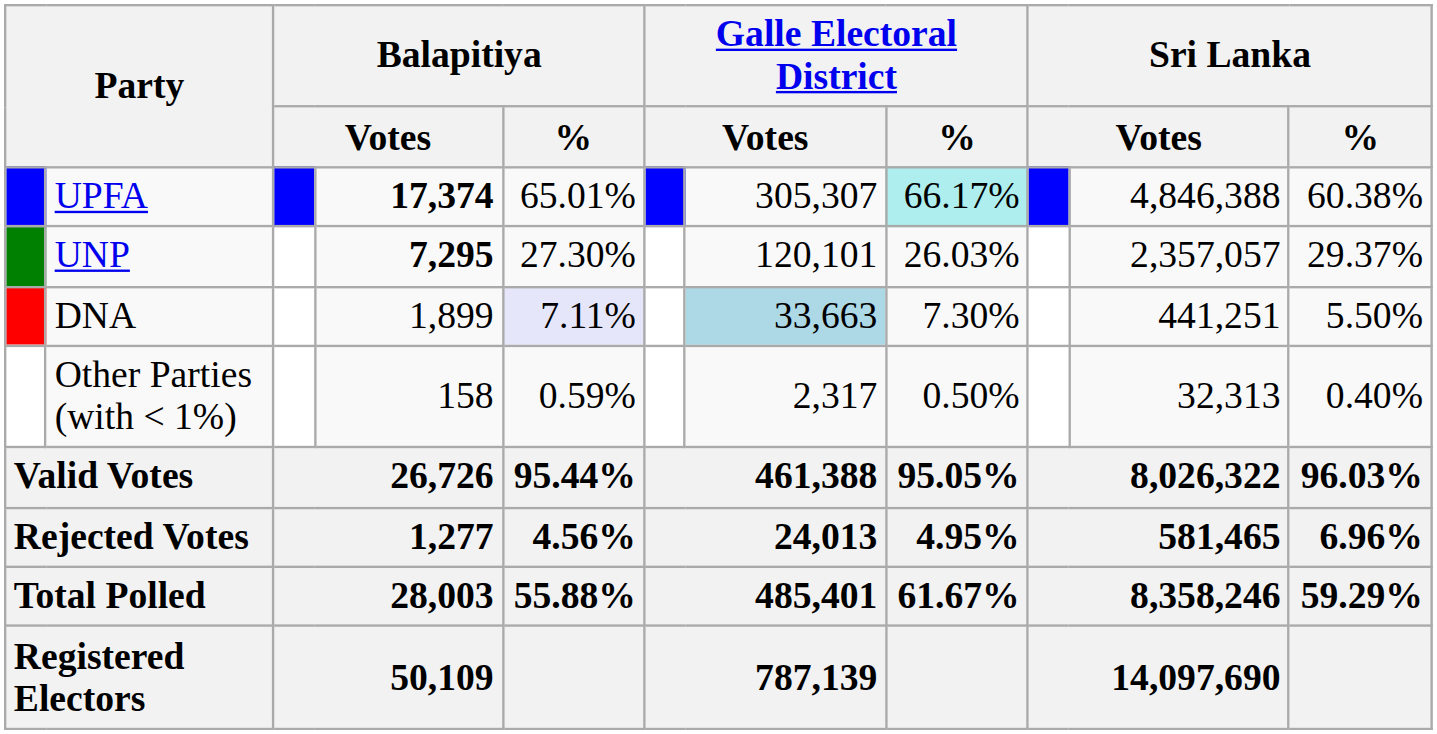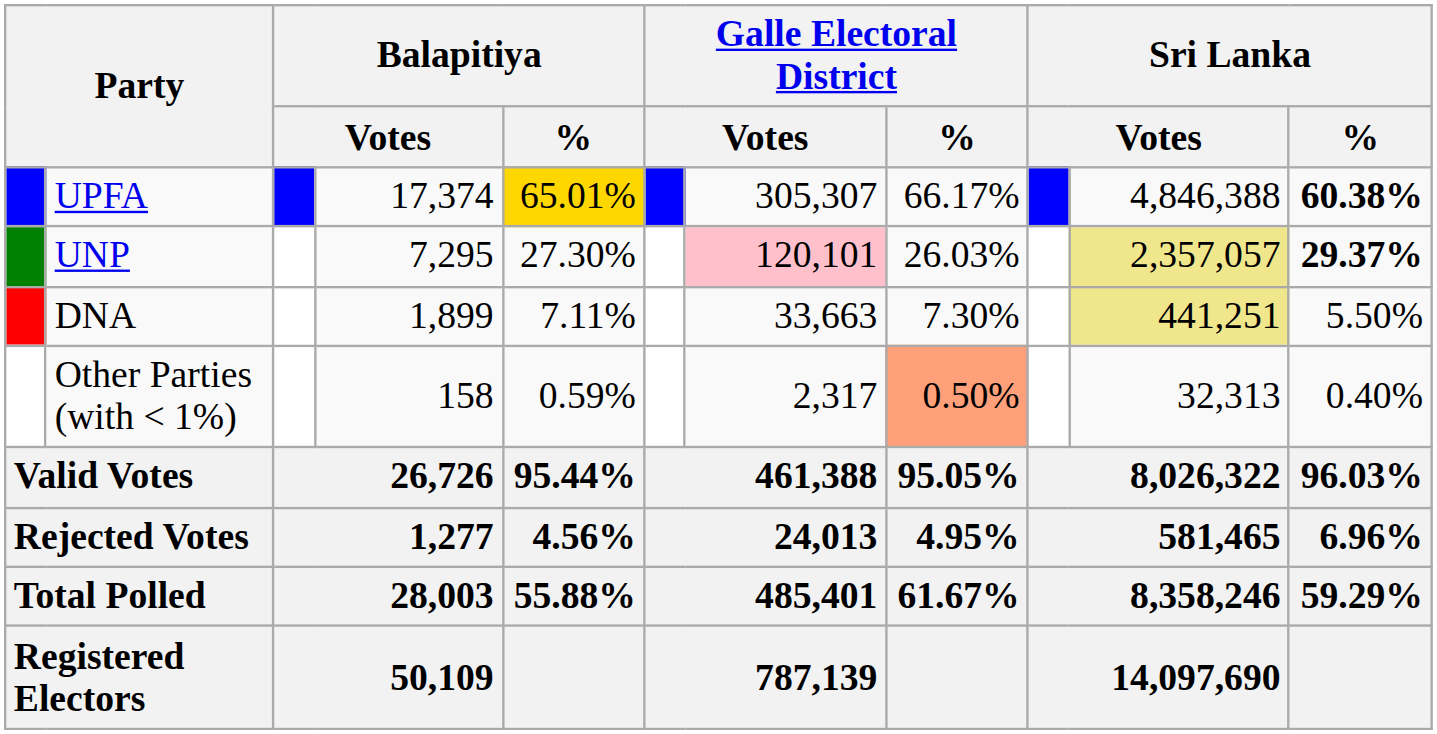(442, 195) bold -> (442, 195) normal
(578, 195) no background -> (578, 195) gold background
(962, 195) paleturquoise background -> (962, 195) no background
(1365, 195) normal -> (1362, 195) bold
(451, 255) bold -> (451, 255) normal
(816, 255) no background -> (816, 255) pink background
(1205, 255) no background -> (1205, 255) khaki background
(1365, 255) normal -> (1362, 255) bold
(588, 315) lavender background -> (588, 315) no background
(826, 315) lightblue background -> (826, 315) no background
(1219, 315) no background -> (1219, 315) khaki background
(971, 395) no background -> (971, 395) lightsalmon background
